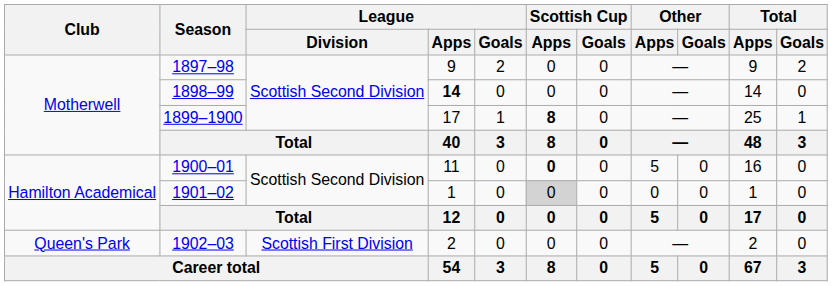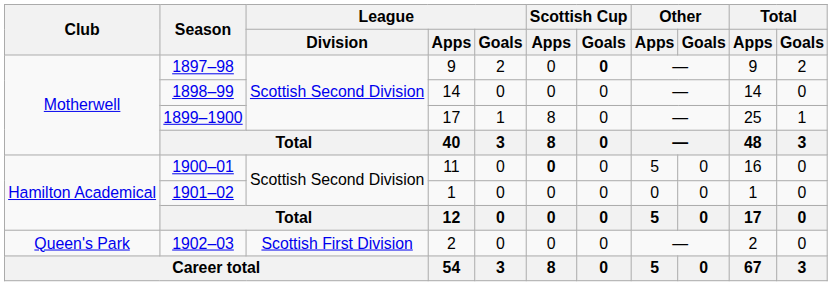(604, 67) normal -> (604, 67) bold
(451, 92) bold -> (451, 92) normal
(551, 117) bold -> (551, 117) normal
(551, 192) lightgrey background -> (551, 192) no background
